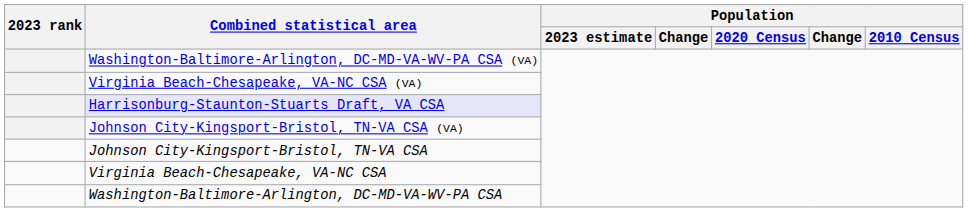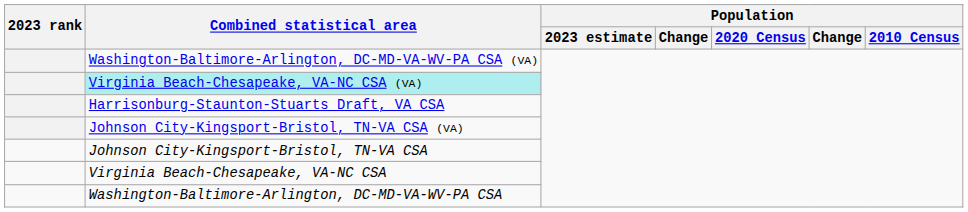(256, 83) no background -> (256, 83) paleturquoise background
(267, 106) lavender background -> (267, 106) no background
